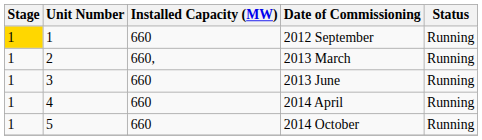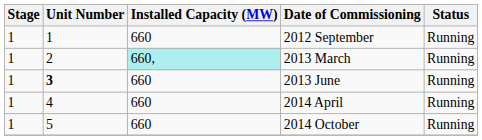(11, 37) gold background -> (11, 37) no background
(143, 59) no background -> (143, 59) paleturquoise background
(49, 80) normal -> (49, 80) bold
